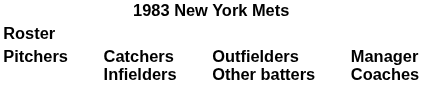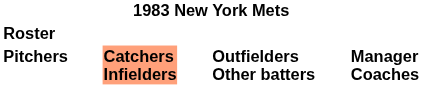(140, 65) no background -> (140, 65) lightsalmon background
